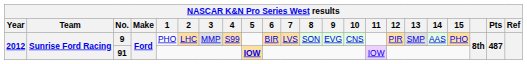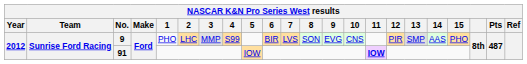(252, 53) bold -> (252, 53) normal
(376, 53) normal -> (376, 53) bold
